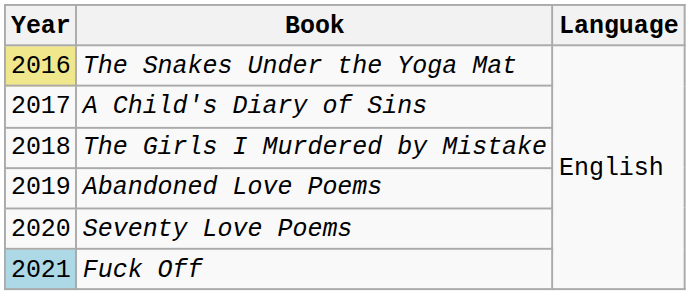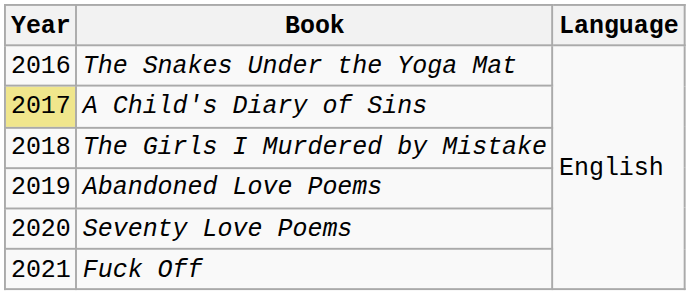(41, 66) khaki background -> (41, 66) no background
(41, 107) no background -> (41, 107) khaki background
(41, 269) lightblue background -> (41, 269) no background
